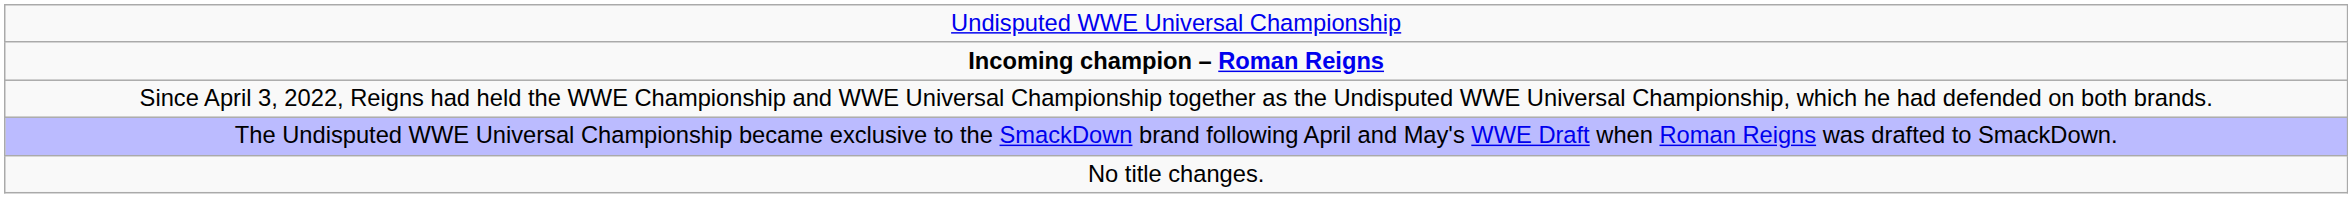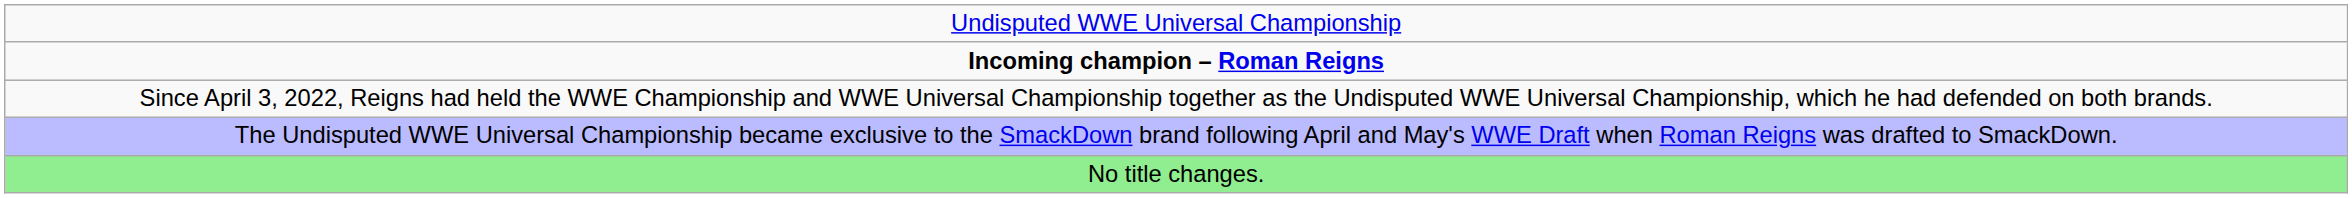(1176, 173) no background -> (1176, 173) lightgreen background
